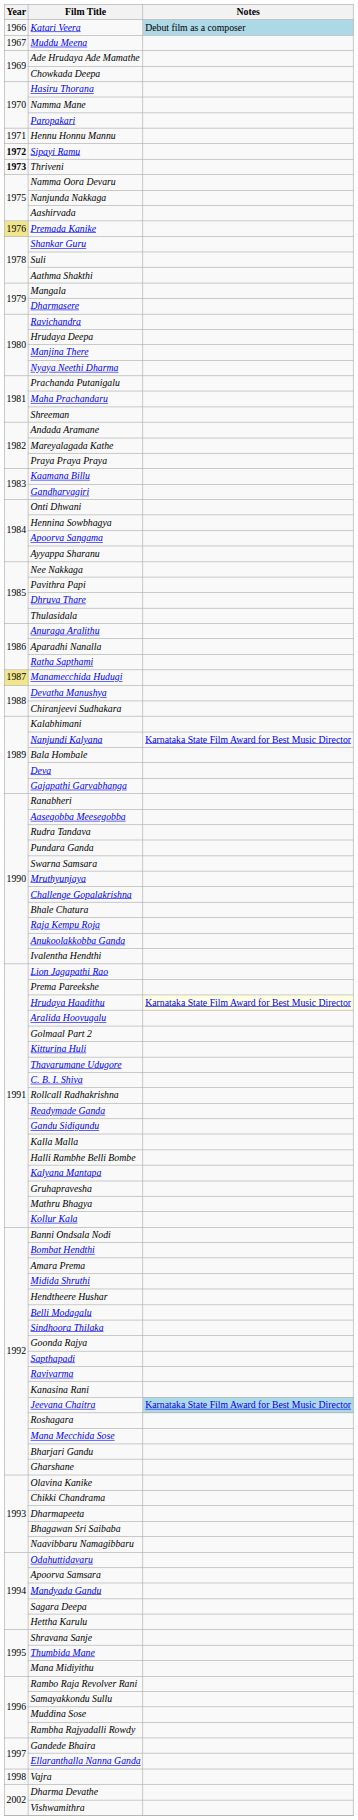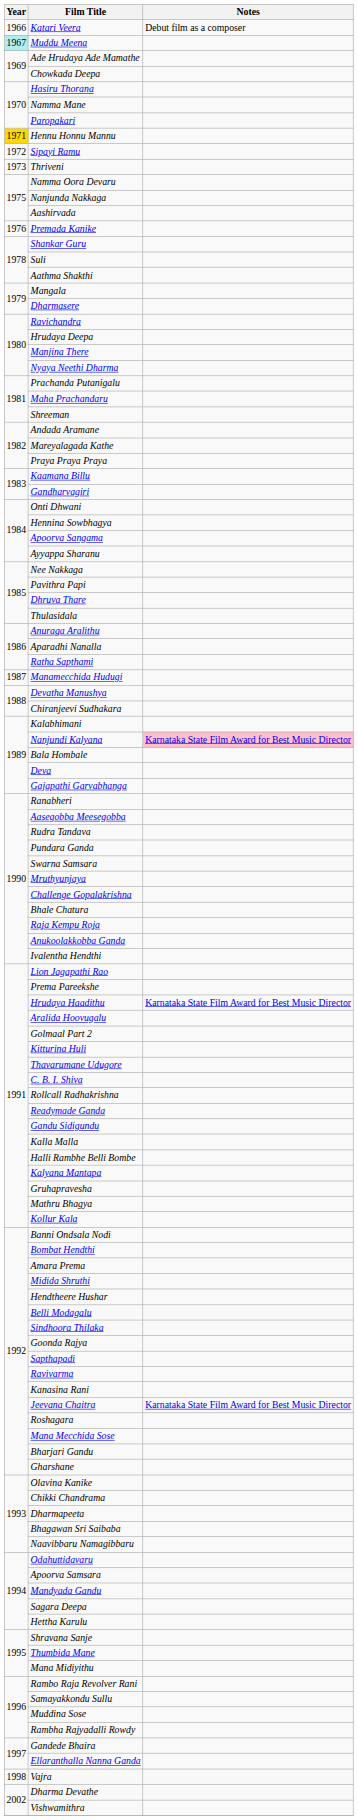(195, 27) lightblue background -> (195, 27) no background
(16, 43) no background -> (16, 43) paleturquoise background
(16, 136) no background -> (16, 136) gold background
(16, 151) bold -> (16, 151) normal
(16, 167) bold -> (16, 167) normal
(16, 228) khaki background -> (16, 228) no background
(16, 677) khaki background -> (16, 677) no background
(248, 739) no background -> (248, 739) pink background
(248, 1002) lightyellow background -> (248, 1002) no background
(248, 1405) lightblue background -> (248, 1405) no background
